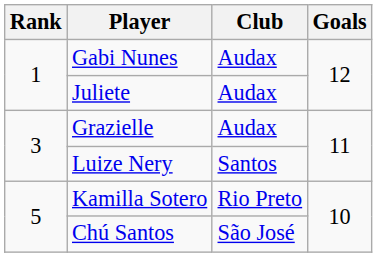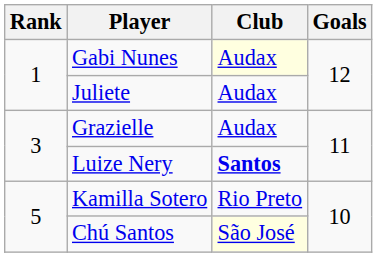(247, 57) no background -> (247, 57) lightyellow background
(247, 163) normal -> (249, 163) bold
(256, 233) no background -> (256, 233) lightyellow background
